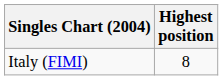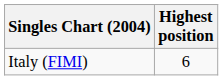(186, 61) 8 -> (186, 61) 6
